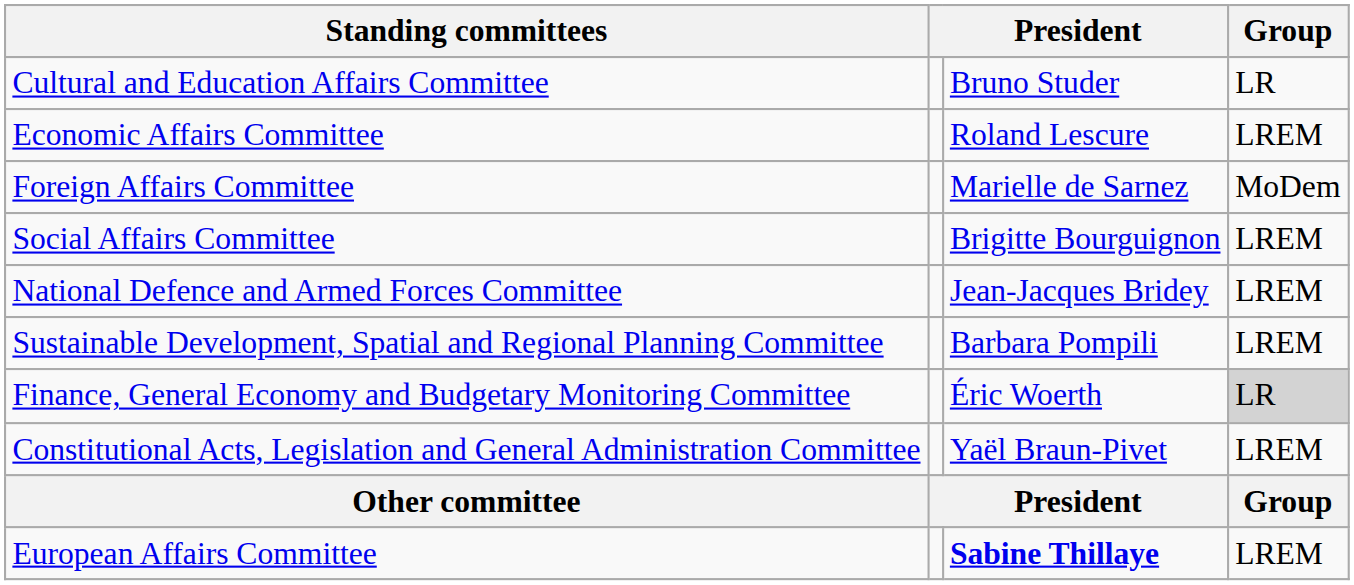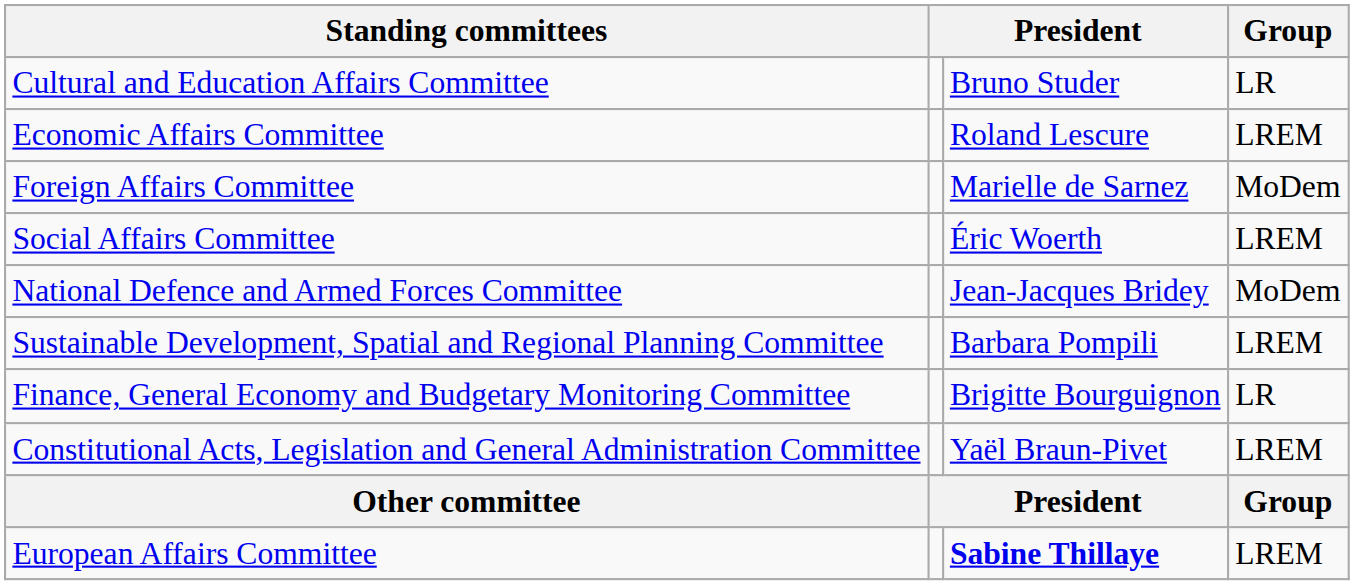(1085, 239) Brigitte Bourguignon -> (1026, 239) Éric Woerth
(1279, 291) LREM -> (1288, 291) MoDem
(1026, 395) Éric Woerth -> (1085, 395) Brigitte Bourguignon
(1255, 395) lightgrey background -> (1255, 395) no background
